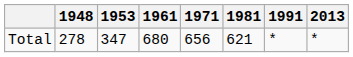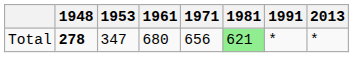(72, 40) normal -> (72, 40) bold
(239, 40) no background -> (239, 40) lightgreen background
